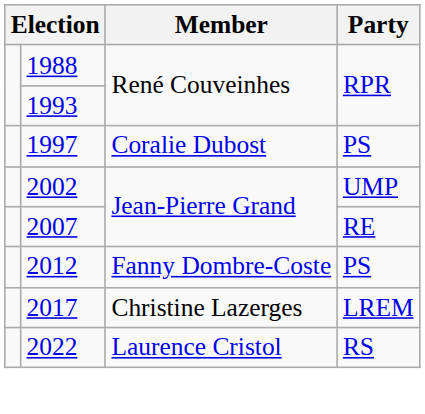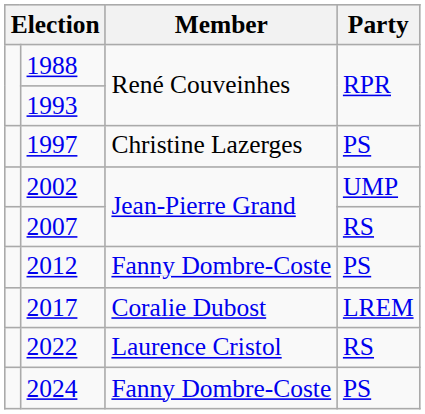(189, 145) Coralie Dubost -> (207, 145) Christine Lazerges
(359, 226) RE -> (358, 226) RS
(207, 307) Christine Lazerges -> (189, 307) Coralie Dubost
+ row: (52, 387)
